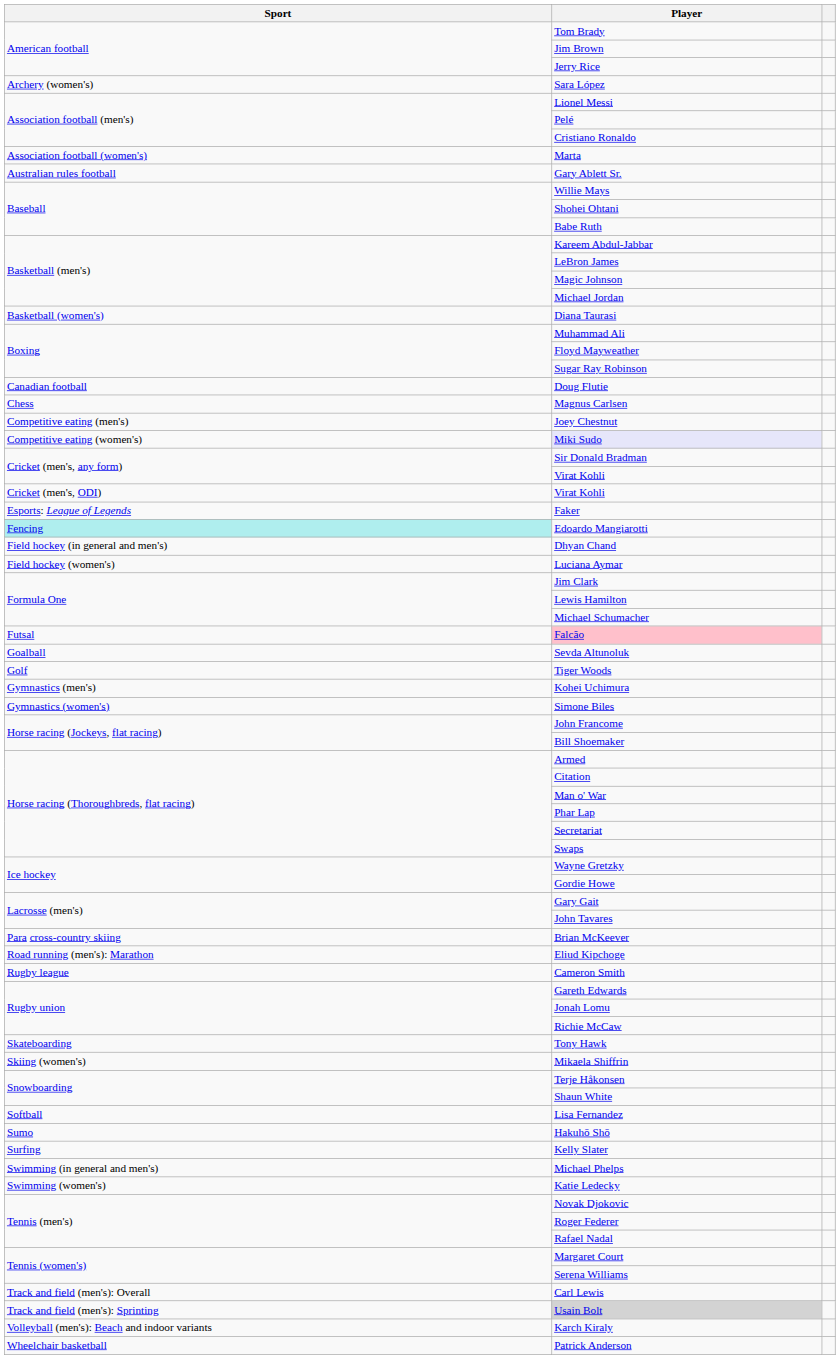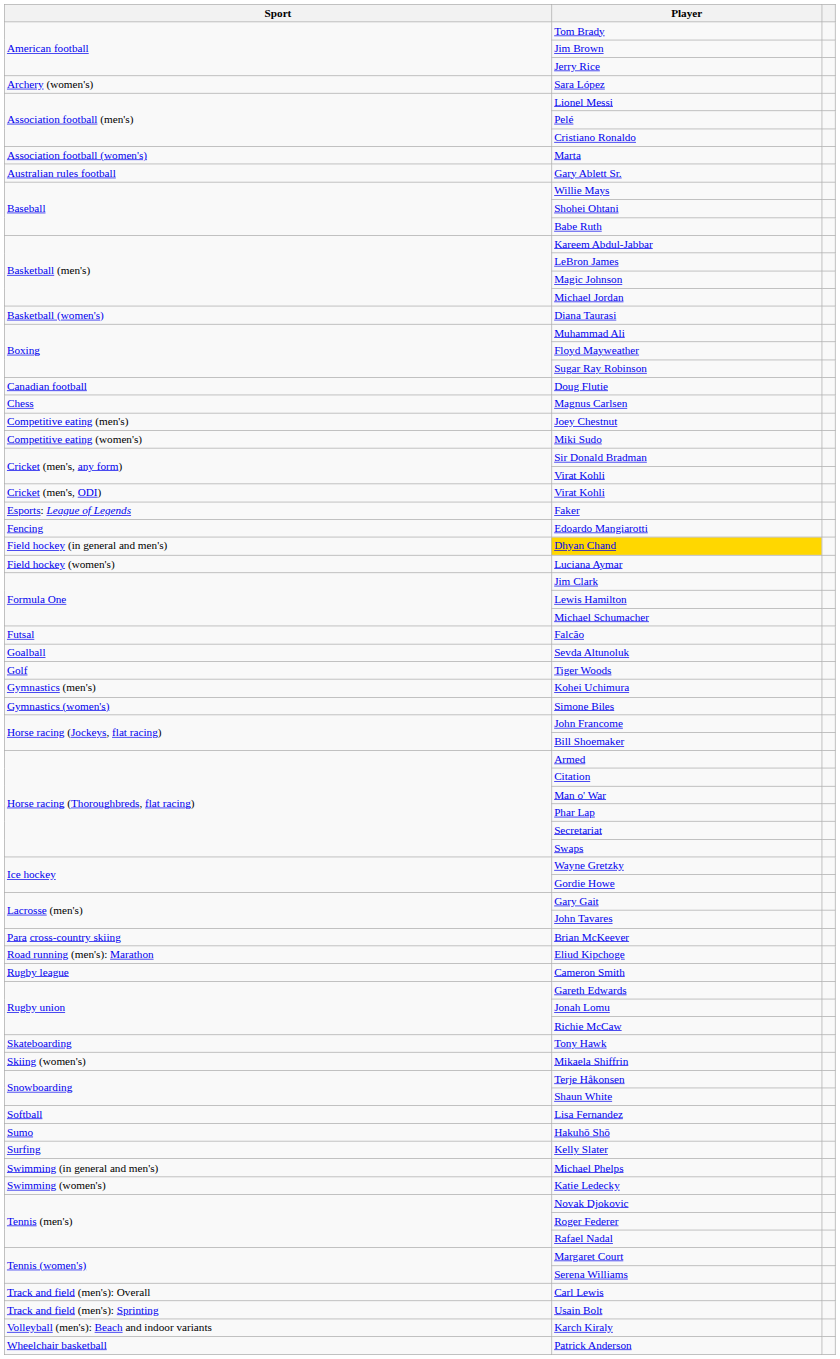(578, 439) lavender background -> (578, 439) no background
(25, 528) paleturquoise background -> (25, 528) no background
(585, 546) no background -> (585, 546) gold background
(569, 635) pink background -> (569, 635) no background
(578, 1310) lightgrey background -> (578, 1310) no background
